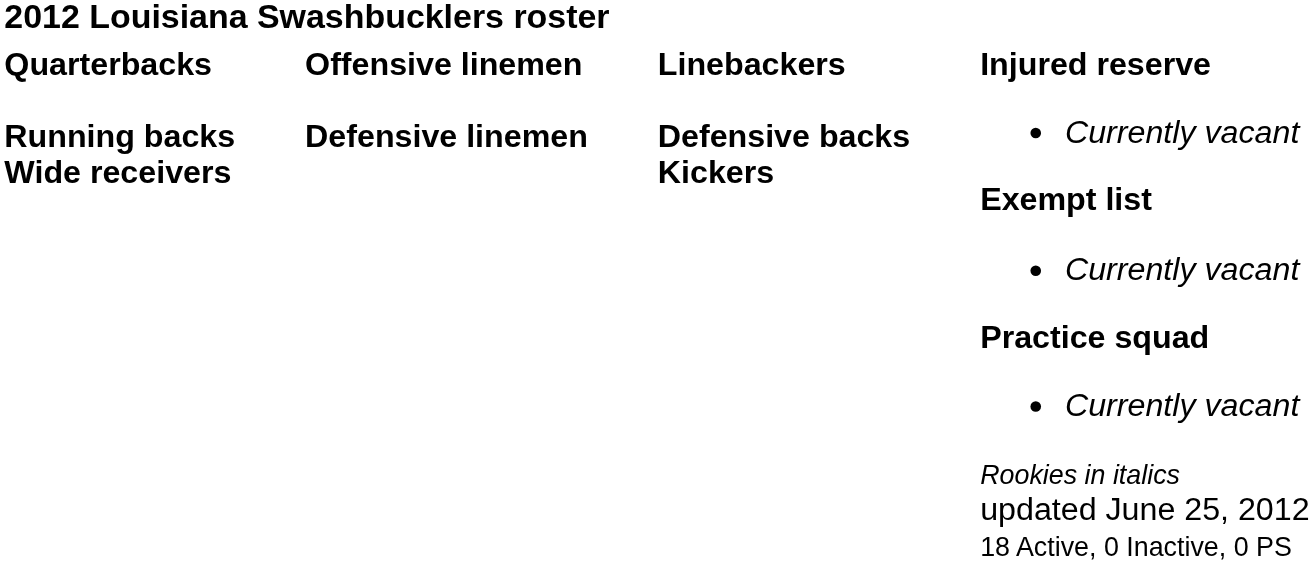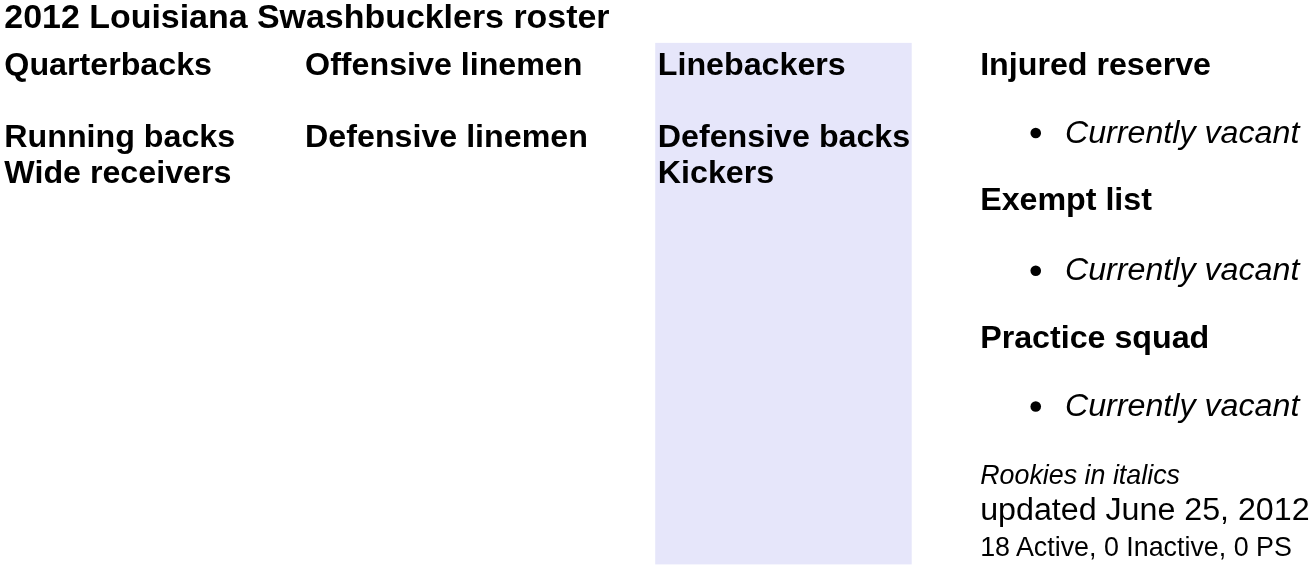(784, 117) no background -> (784, 117) lavender background
